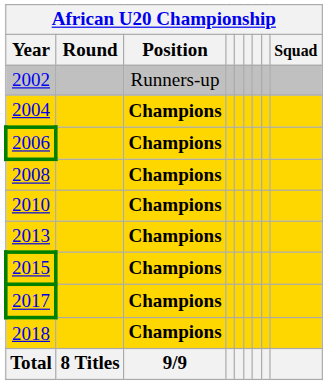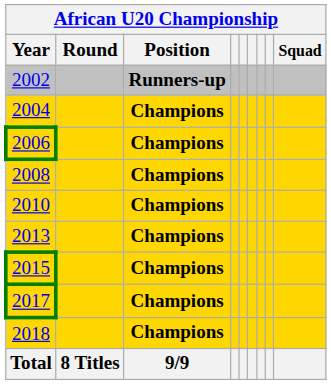(175, 79) normal -> (177, 79) bold
